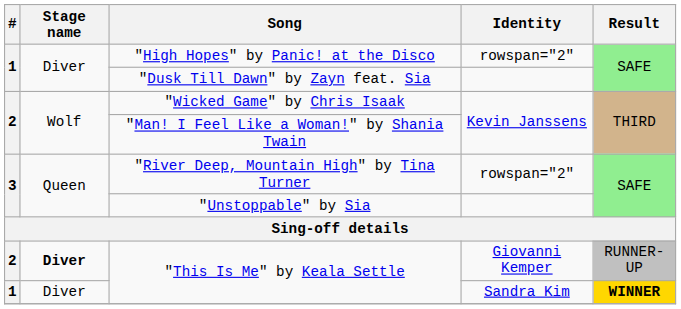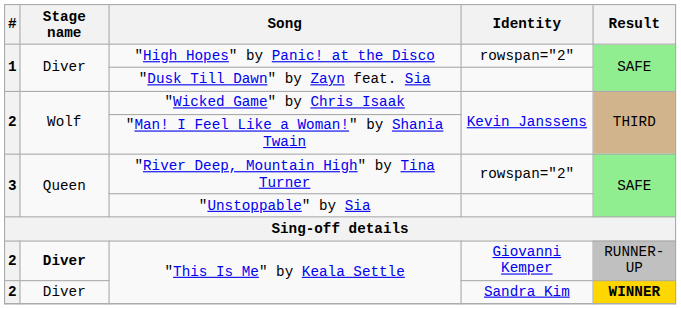(12, 292) 1 -> (12, 292) 2
